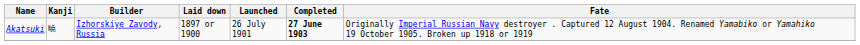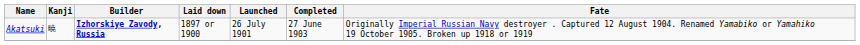(119, 29) normal -> (119, 29) bold
(305, 29) bold -> (305, 29) normal
